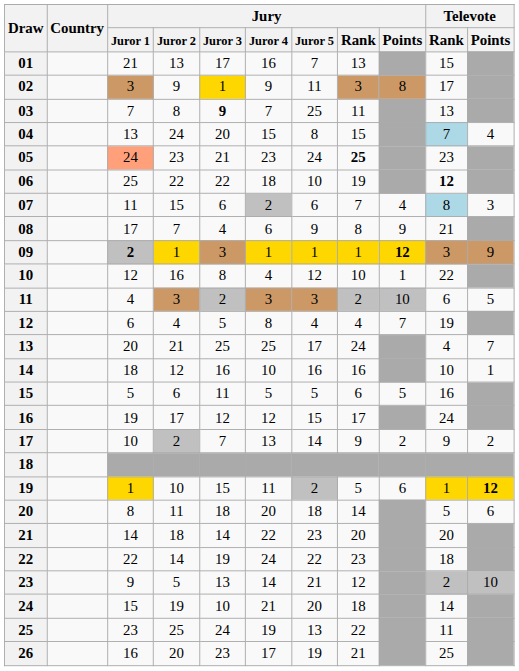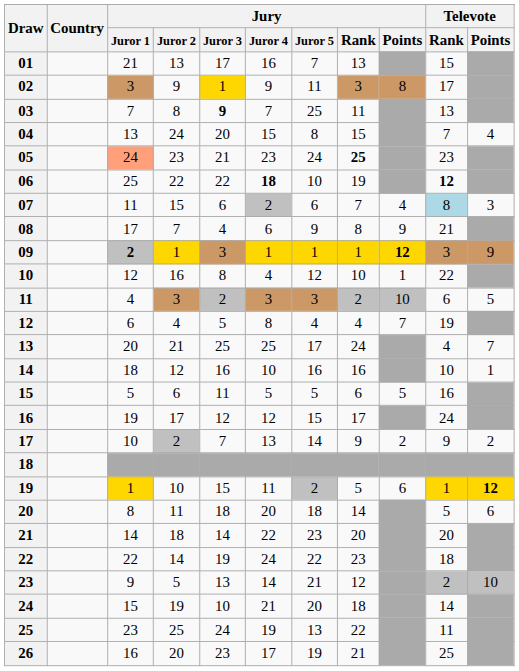(446, 134) lightblue background -> (446, 134) no background
(268, 181) normal -> (268, 181) bold
